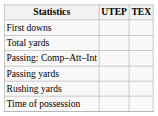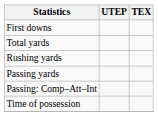rows swapped: (34, 88) <-> (52, 58)
